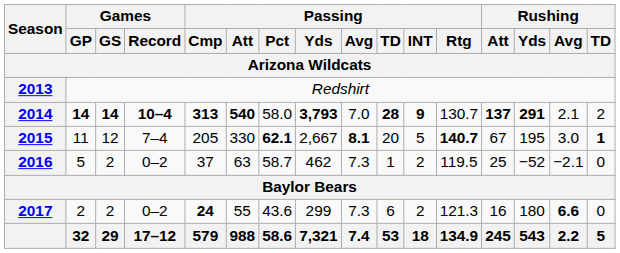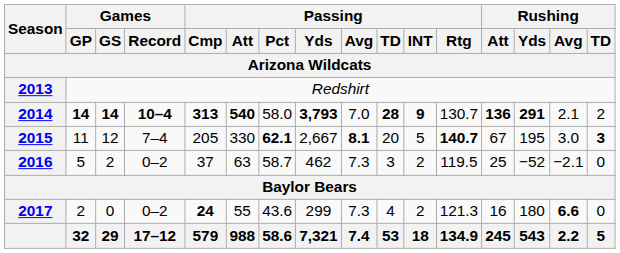(498, 114) 137 -> (498, 114) 136
(601, 138) 1 -> (601, 138) 3
(391, 162) 1 -> (391, 162) 3
(110, 211) 2 -> (110, 211) 0
(391, 211) 6 -> (391, 211) 4
